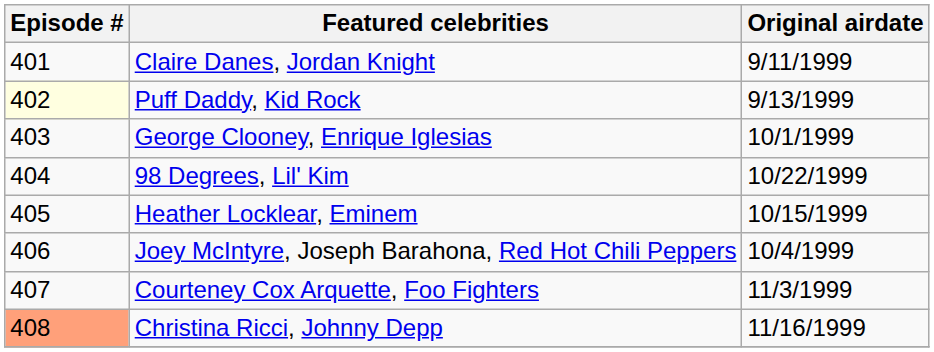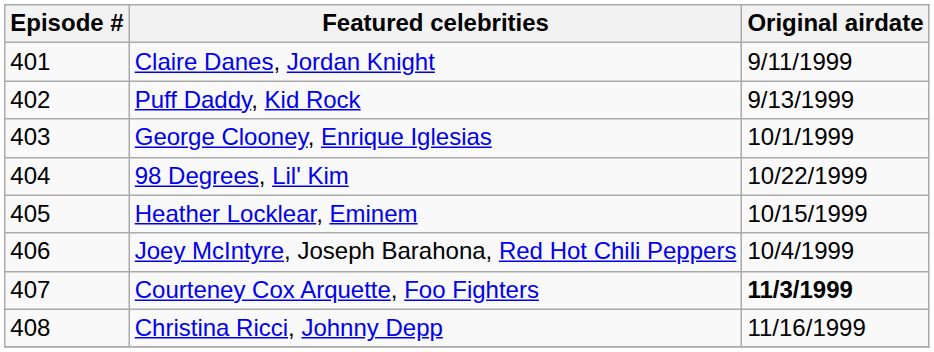(30, 99) lightyellow background -> (30, 99) no background
(800, 289) normal -> (800, 289) bold
(30, 328) lightsalmon background -> (30, 328) no background
